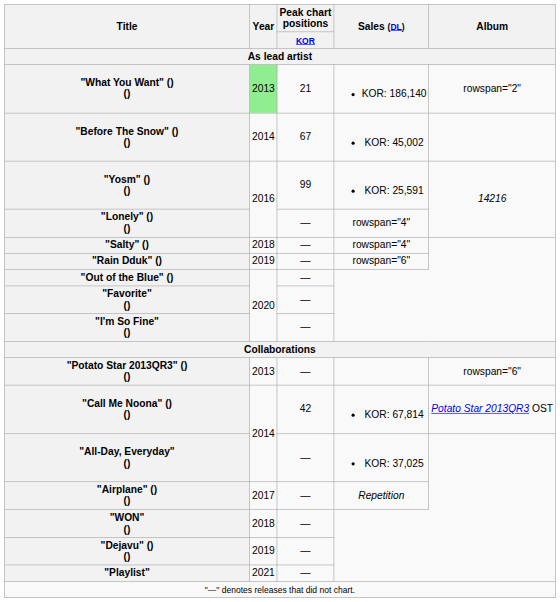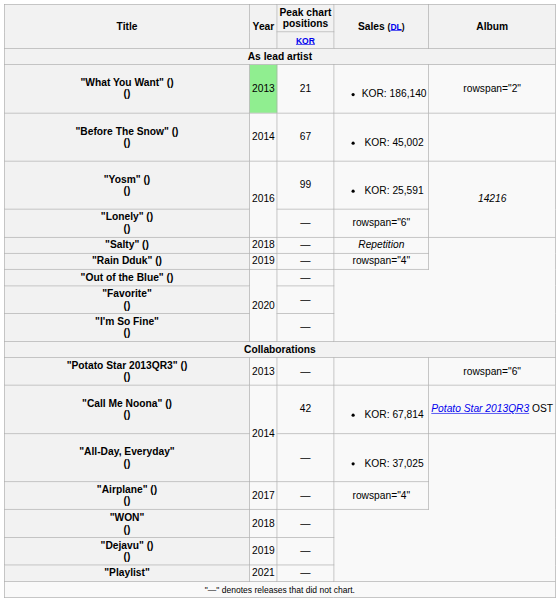(381, 223) rowspan="4" -> (381, 223) rowspan="6"
(381, 245) rowspan="4" -> (381, 245) Repetition
(381, 261) rowspan="6" -> (381, 261) rowspan="4"
(381, 495) Repetition -> (381, 495) rowspan="4"
